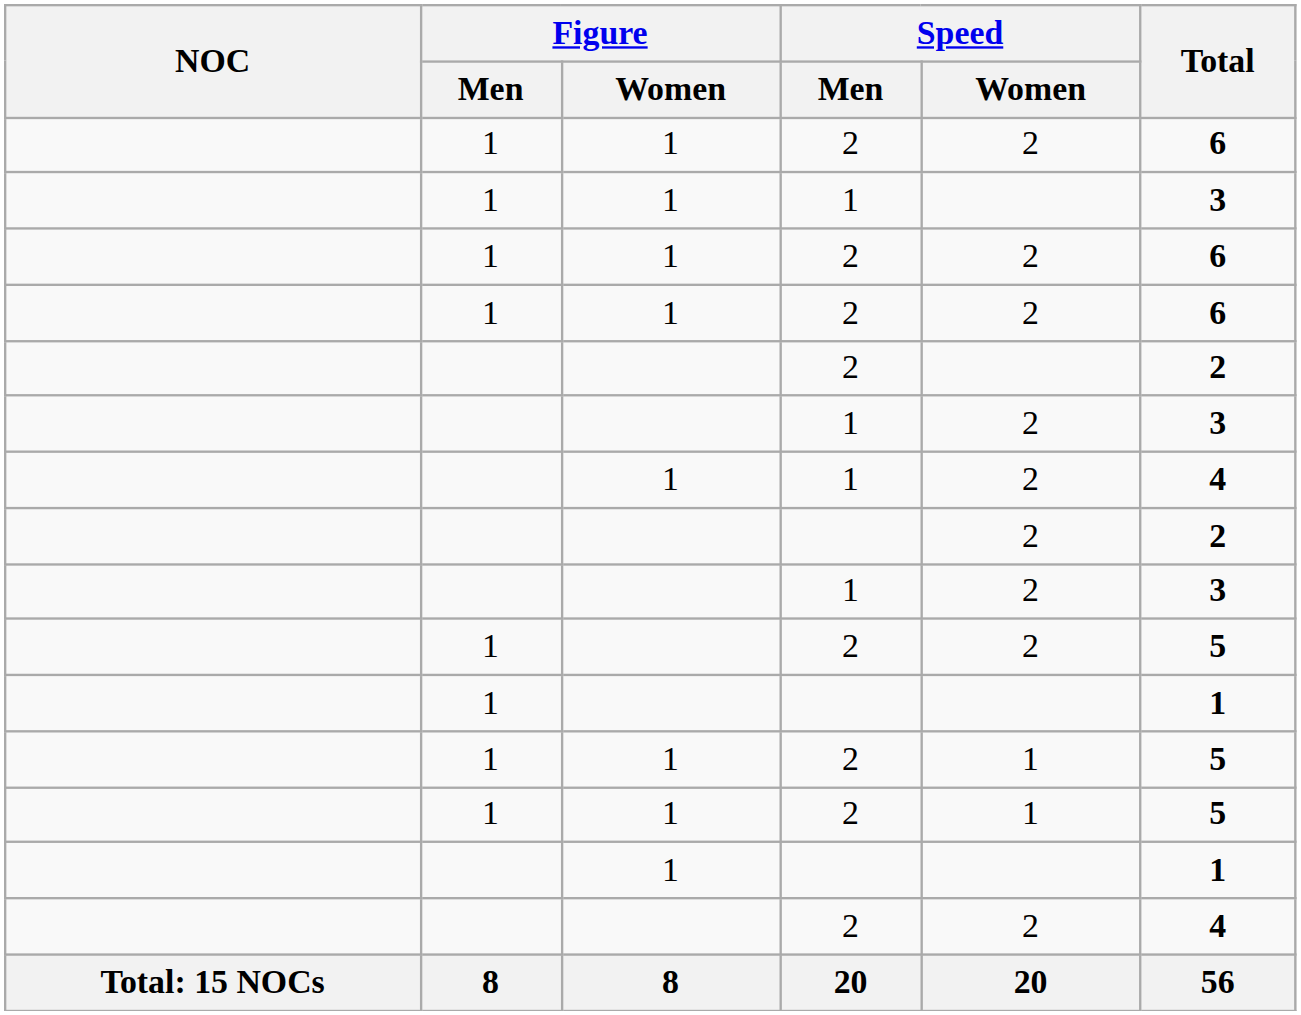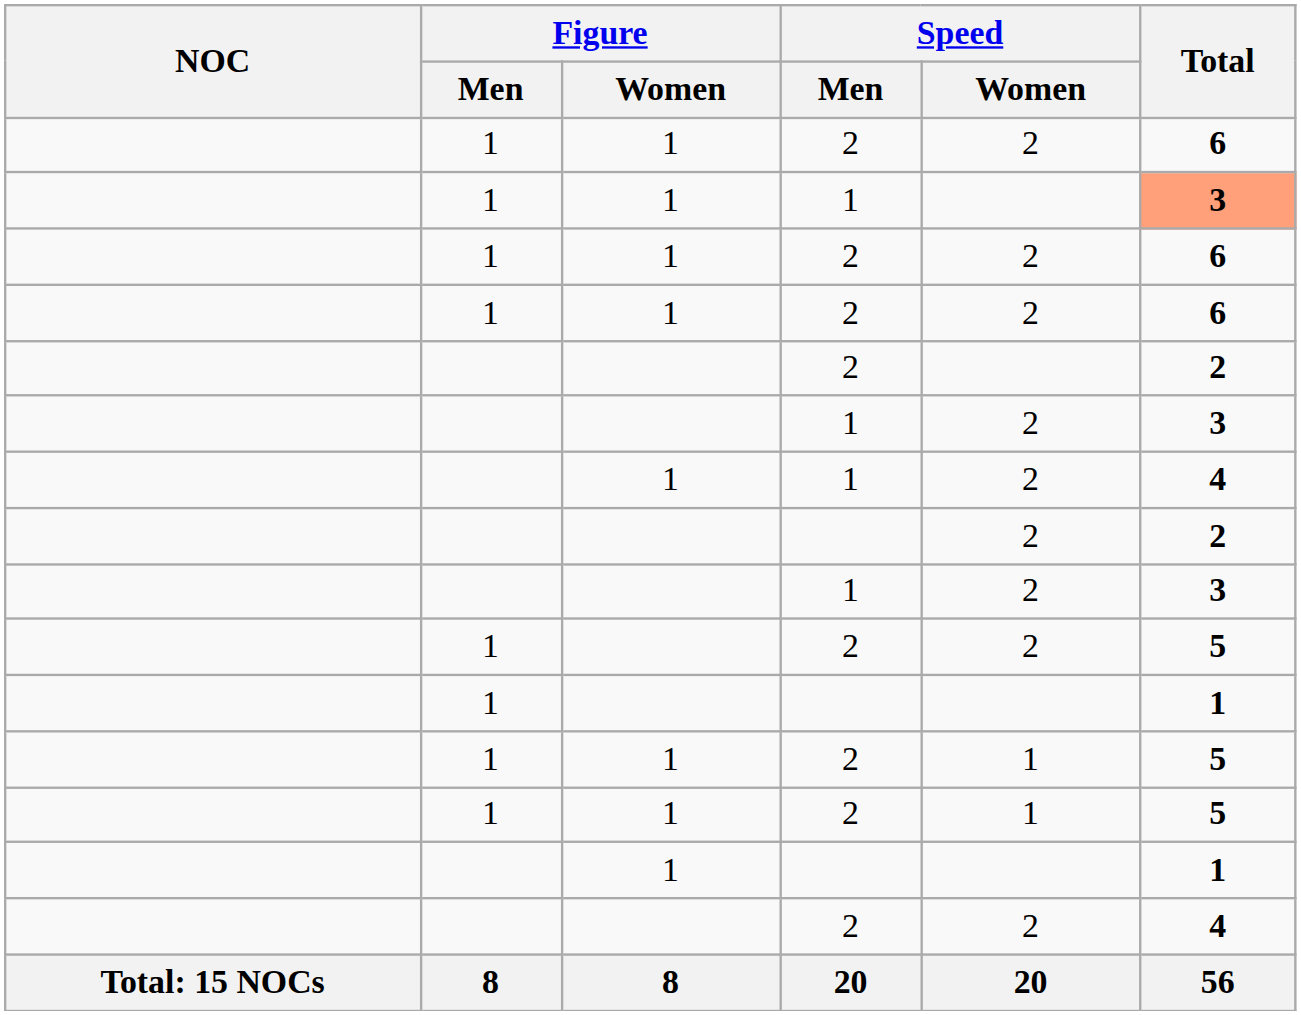(1218, 200) no background -> (1218, 200) lightsalmon background
